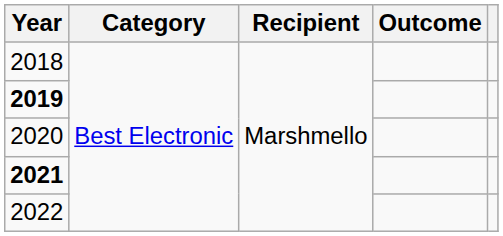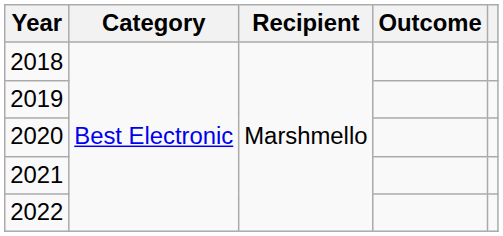(37, 99) bold -> (37, 99) normal
(37, 174) bold -> (37, 174) normal
